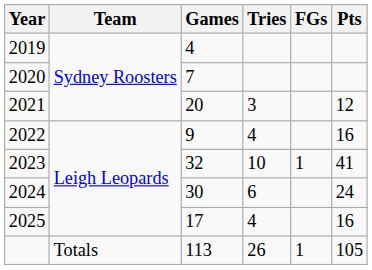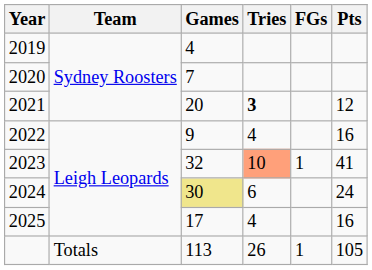(252, 105) normal -> (252, 105) bold
(256, 163) no background -> (256, 163) lightsalmon background
(194, 192) no background -> (194, 192) khaki background
